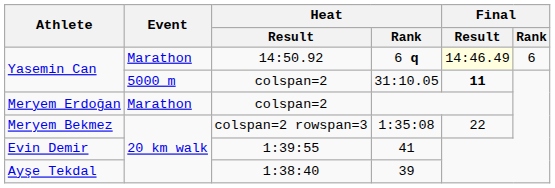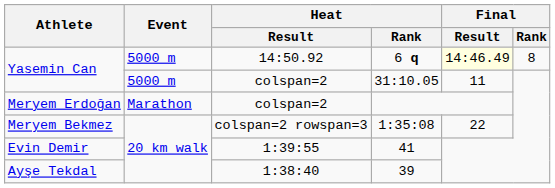(160, 58) Marathon -> (151, 58) 5000 m
(531, 58) 6 -> (531, 58) 8
(477, 81) bold -> (477, 81) normal
